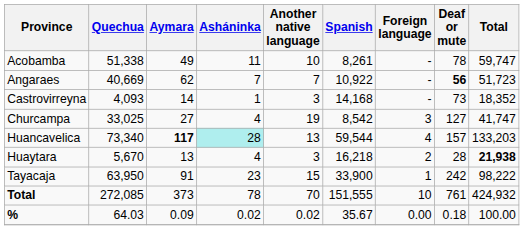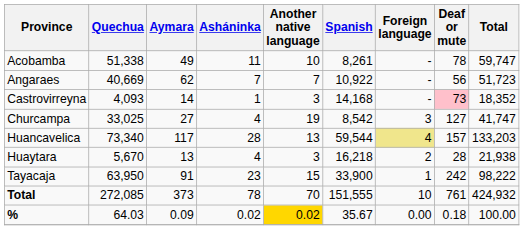(460, 80) bold -> (460, 80) normal
(460, 99) no background -> (460, 99) pink background
(184, 137) bold -> (184, 137) normal
(254, 137) paleturquoise background -> (254, 137) no background
(428, 137) no background -> (428, 137) khaki background
(497, 157) bold -> (497, 157) normal
(308, 215) no background -> (308, 215) gold background
